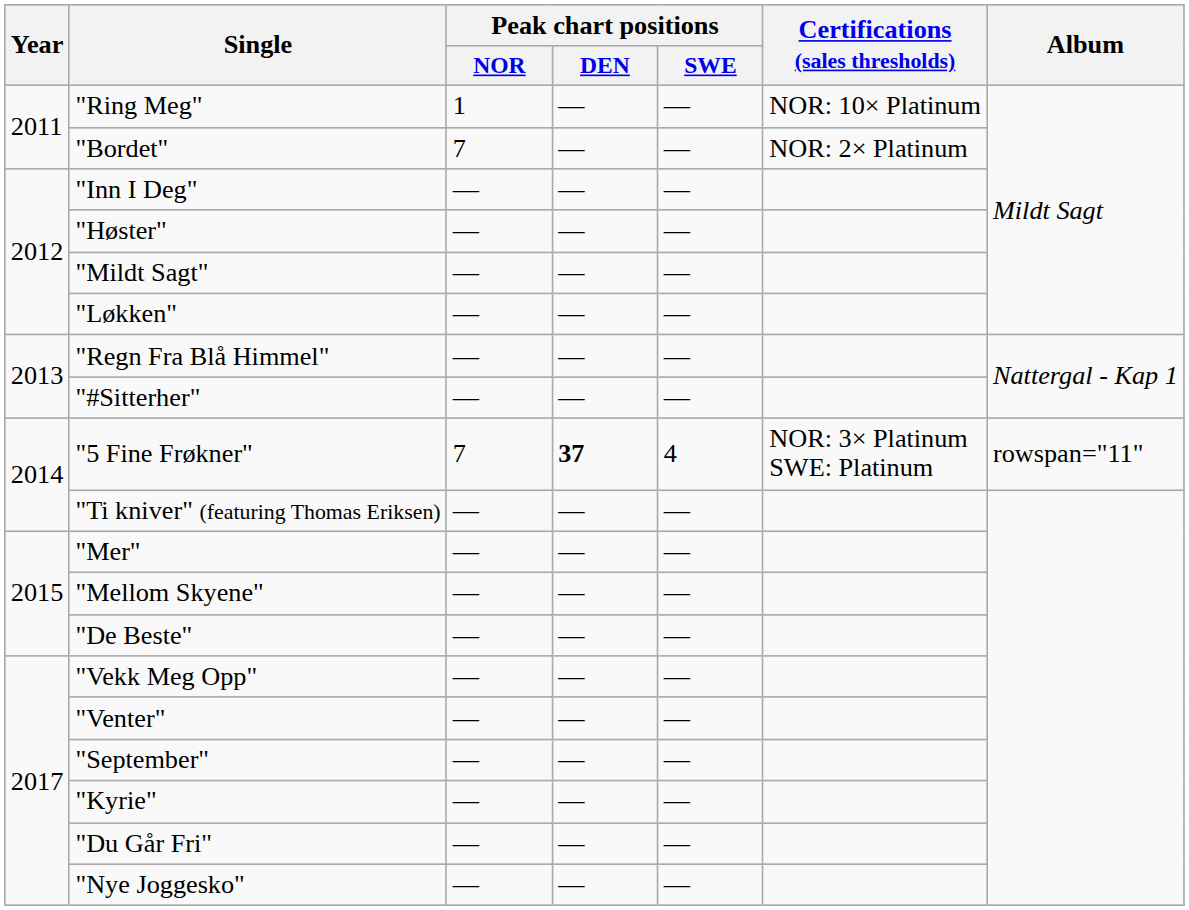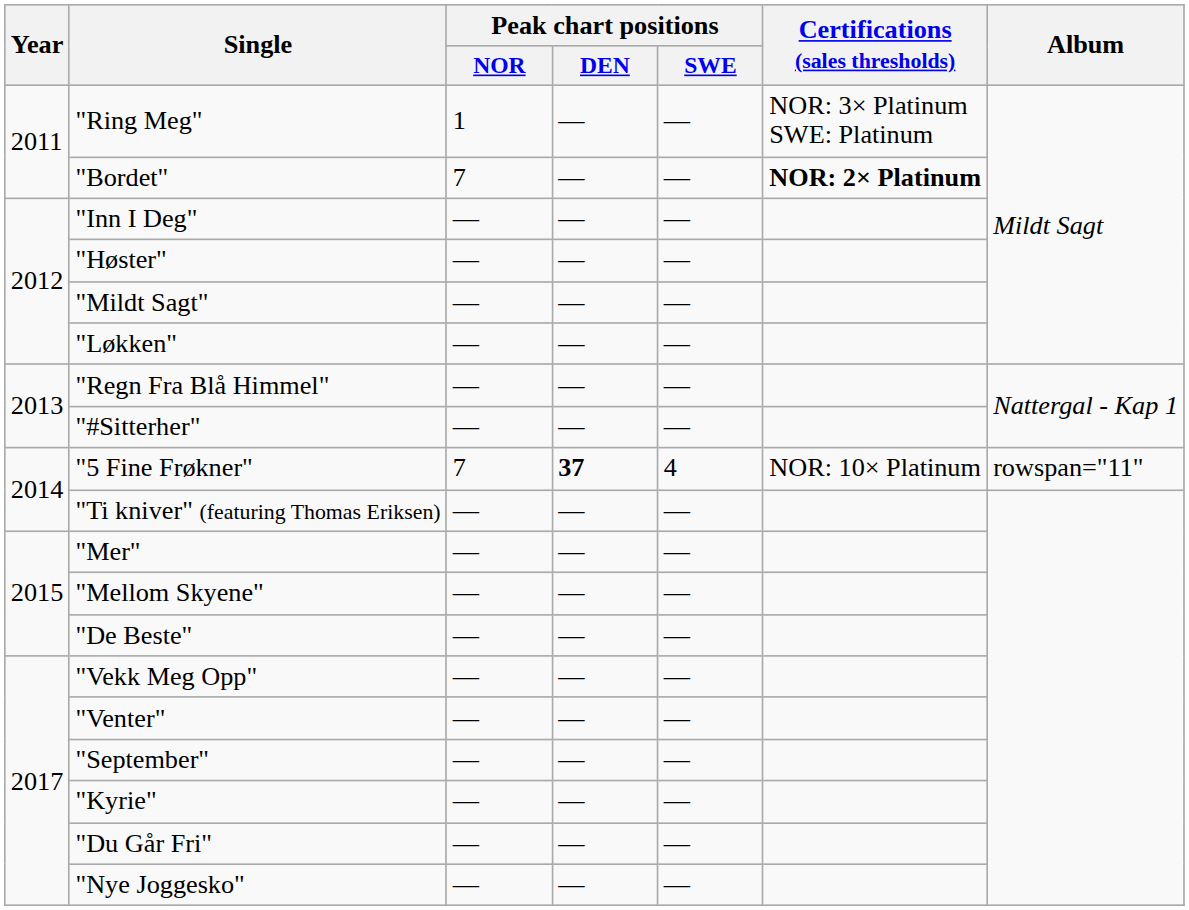(875, 105) NOR: 10× Platinum -> (869, 120) NOR: 3× Platinum SWE: Platinum
(869, 147) normal -> (875, 177) bold
(869, 453) NOR: 3× Platinum SWE: Platinum -> (875, 468) NOR: 10× Platinum
